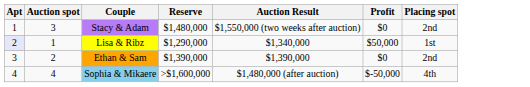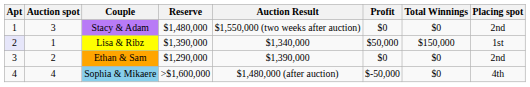+ column: (436, 12)
(185, 43) $1,290,000 -> (185, 43) $1,390,000
(185, 58) $1,390,000 -> (185, 58) $1,290,000
